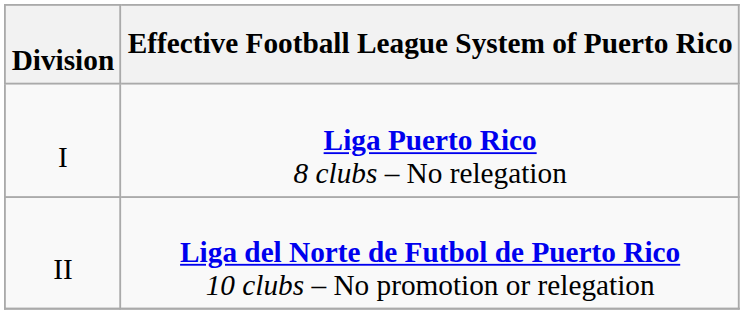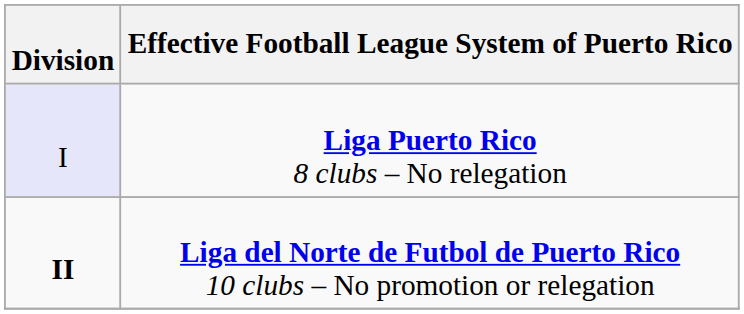(63, 156) no background -> (63, 156) lavender background
(63, 268) normal -> (63, 268) bold
